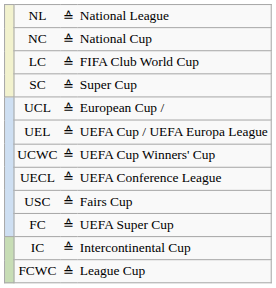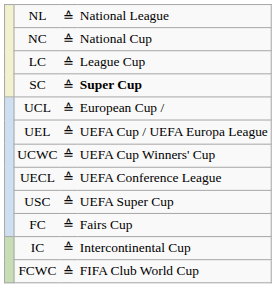(139, 62) FIFA Club World Cup -> (112, 62) League Cup
(108, 85) normal -> (111, 85) bold
(106, 201) Fairs Cup -> (127, 201) UEFA Super Cup
(127, 224) UEFA Super Cup -> (106, 224) Fairs Cup
(112, 271) League Cup -> (139, 271) FIFA Club World Cup
